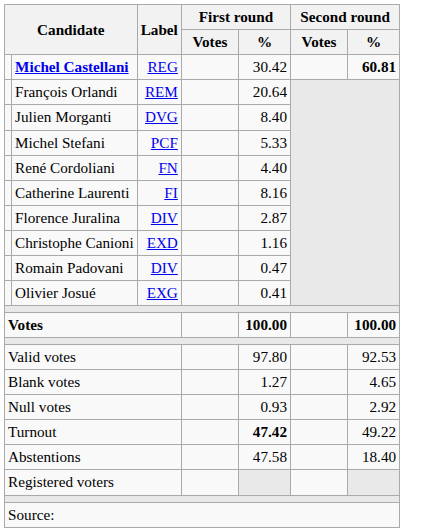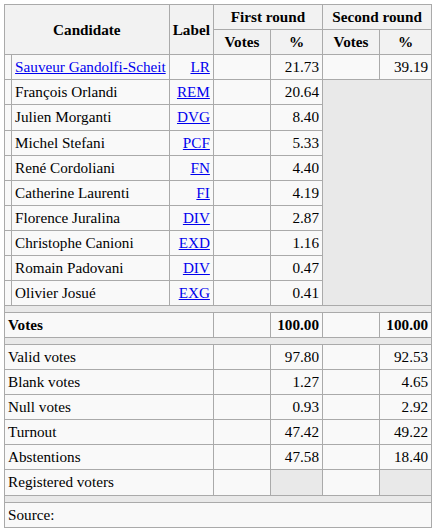- row: (72, 67)
+ row: (90, 67)
(274, 192) 8.16 -> (306, 192) 4.19
(270, 432) bold -> (302, 432) normal
